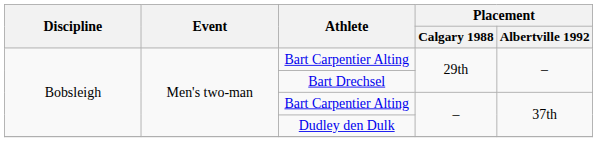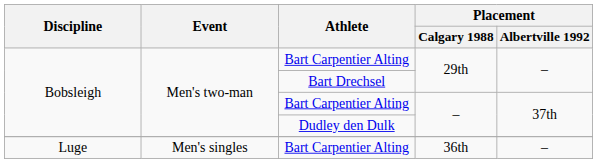+ row: (347, 147)
